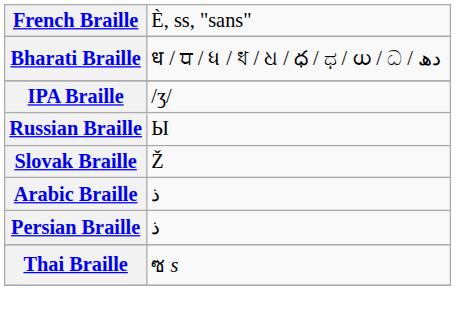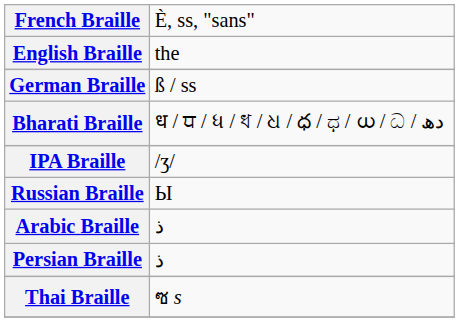+ row: (77, 52)
+ row: (77, 85)
- row: (76, 160)
